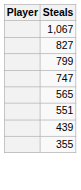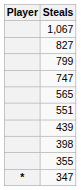+ row: (65, 144)
+ row: (65, 177)
